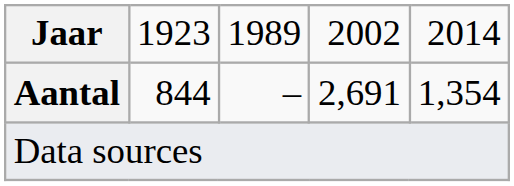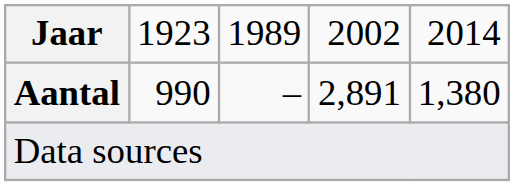(183, 92) 844 -> (183, 92) 990
(359, 92) 2,691 -> (359, 92) 2,891
(459, 92) 1,354 -> (459, 92) 1,380
